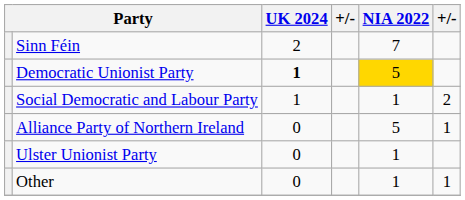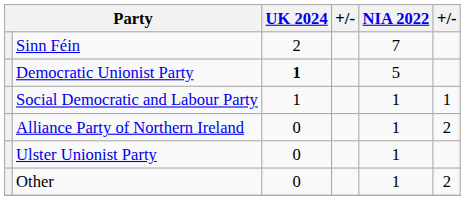(396, 72) gold background -> (396, 72) no background
(447, 100) 2 -> (447, 100) 1
(396, 127) 5 -> (396, 127) 1
(447, 127) 1 -> (447, 127) 2
(447, 182) 1 -> (447, 182) 2
